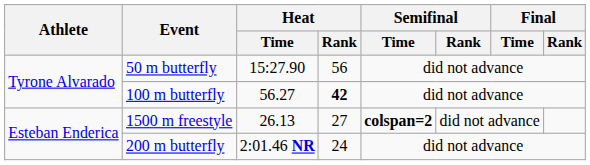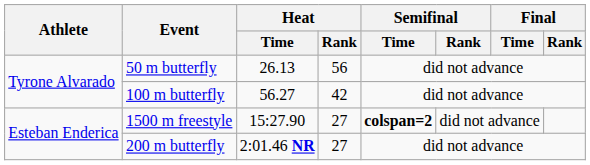(277, 68) 15:27.90 -> (277, 68) 26.13
(339, 94) bold -> (339, 94) normal
(277, 121) 26.13 -> (277, 121) 15:27.90
(339, 147) 24 -> (339, 147) 27
